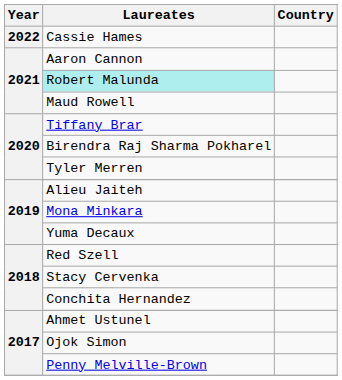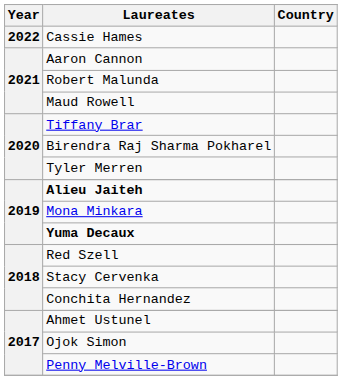(102, 81) paleturquoise background -> (102, 81) no background
(94, 190) normal -> (94, 190) bold
(90, 234) normal -> (90, 234) bold
